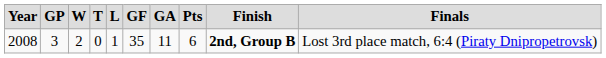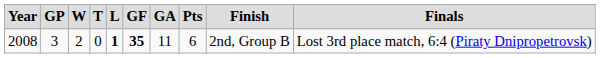(115, 41) normal -> (115, 41) bold
(137, 41) normal -> (137, 41) bold
(252, 41) bold -> (250, 41) normal
